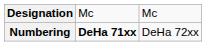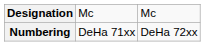(107, 31) bold -> (107, 31) normal
